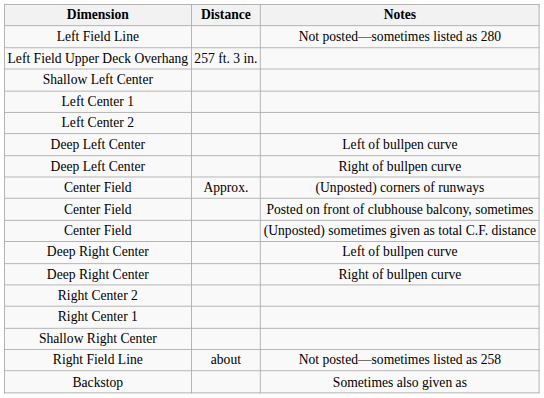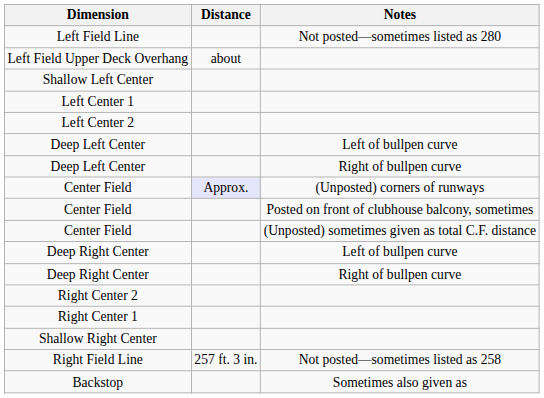(226, 58) 257 ft. 3 in. -> (226, 58) about
(226, 187) no background -> (226, 187) lavender background
(226, 360) about -> (226, 360) 257 ft. 3 in.
